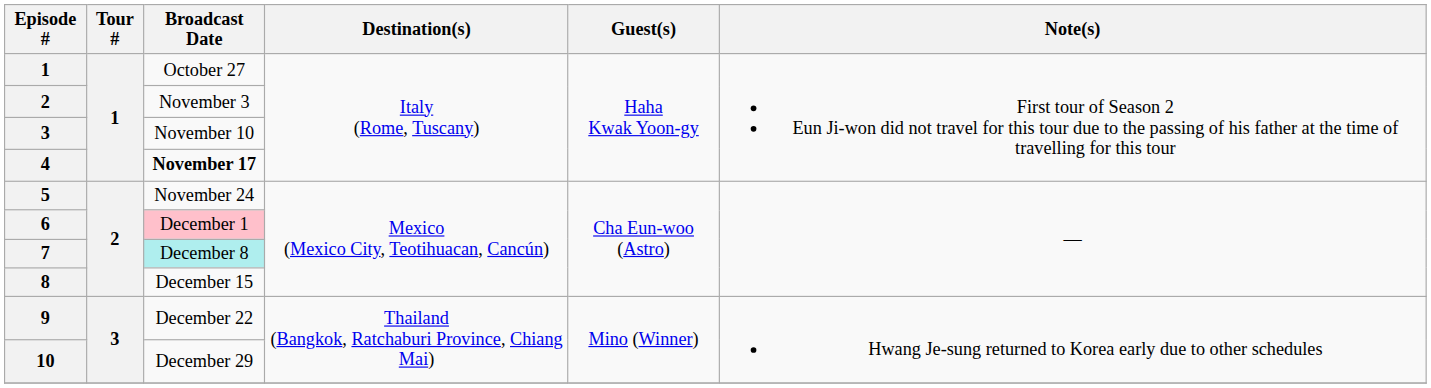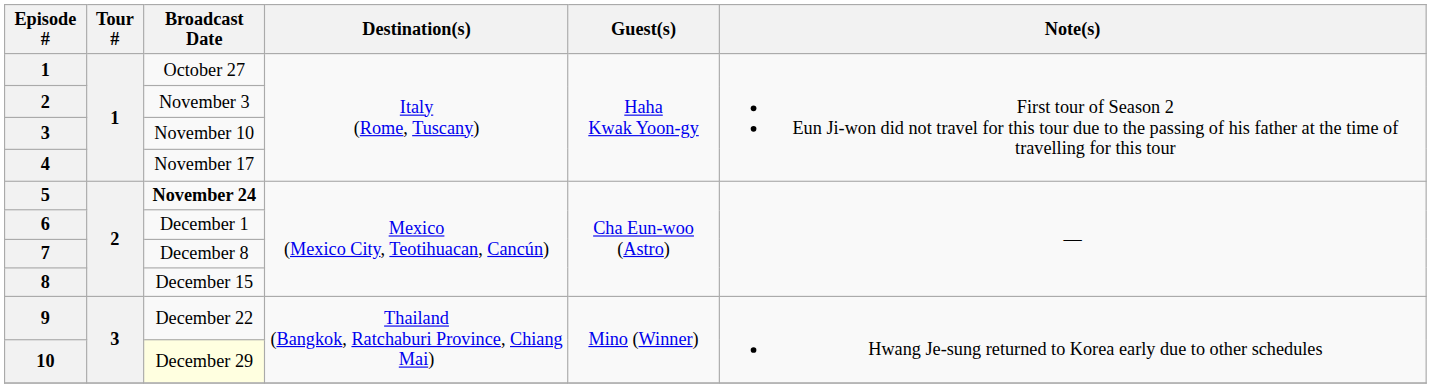(204, 165) bold -> (204, 165) normal
(204, 195) normal -> (204, 195) bold
(204, 224) pink background -> (204, 224) no background
(204, 253) paleturquoise background -> (204, 253) no background
(204, 361) no background -> (204, 361) lightyellow background
